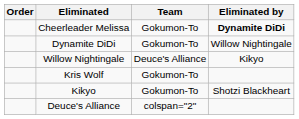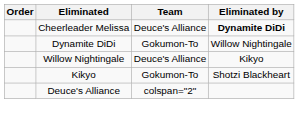(170, 28) Gokumon-To -> (170, 28) Deuce's Alliance
- row: (84, 75)
